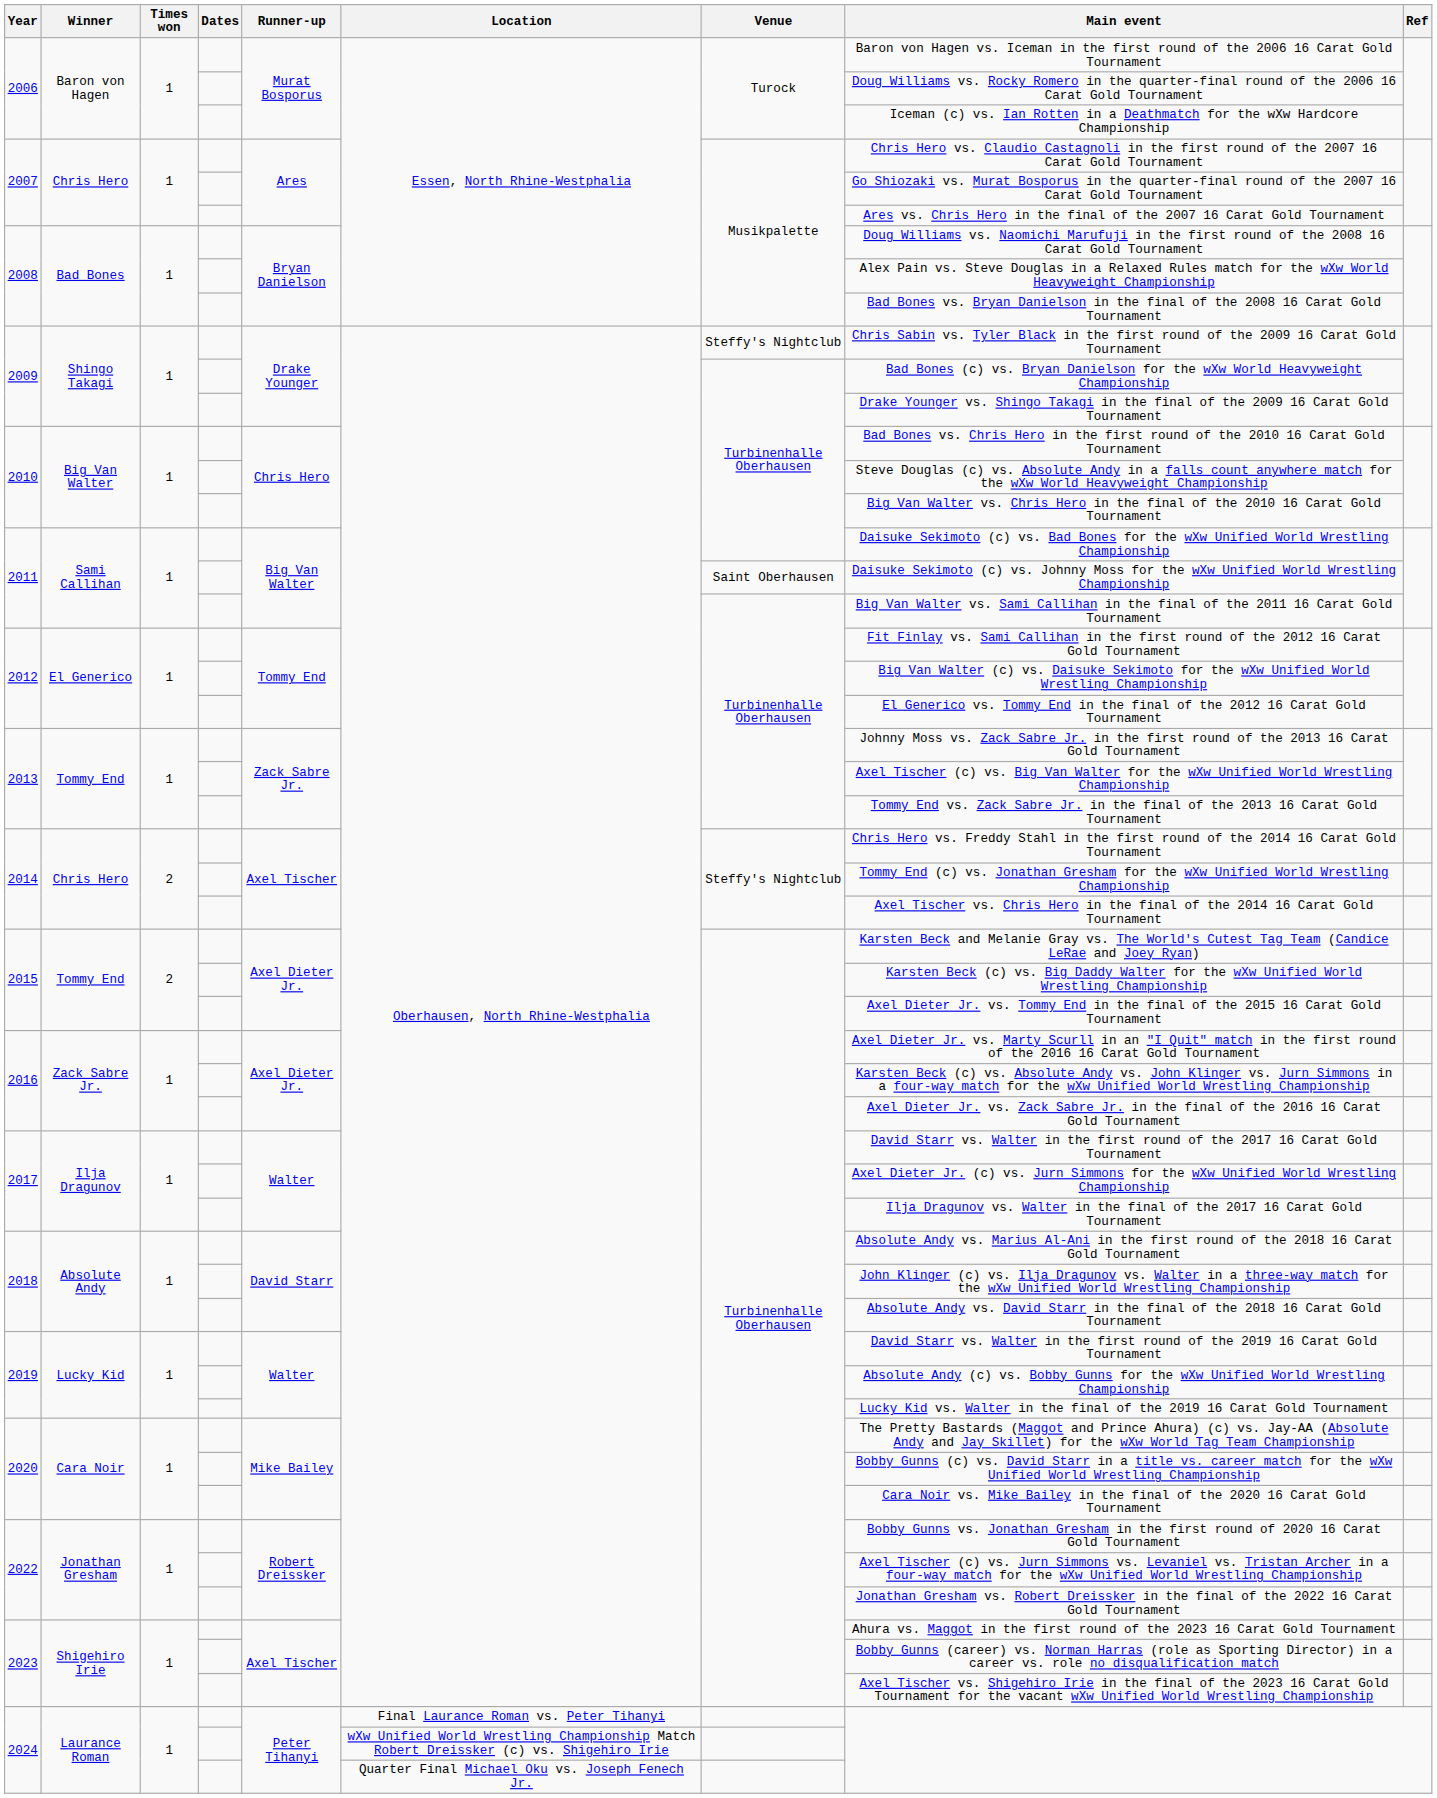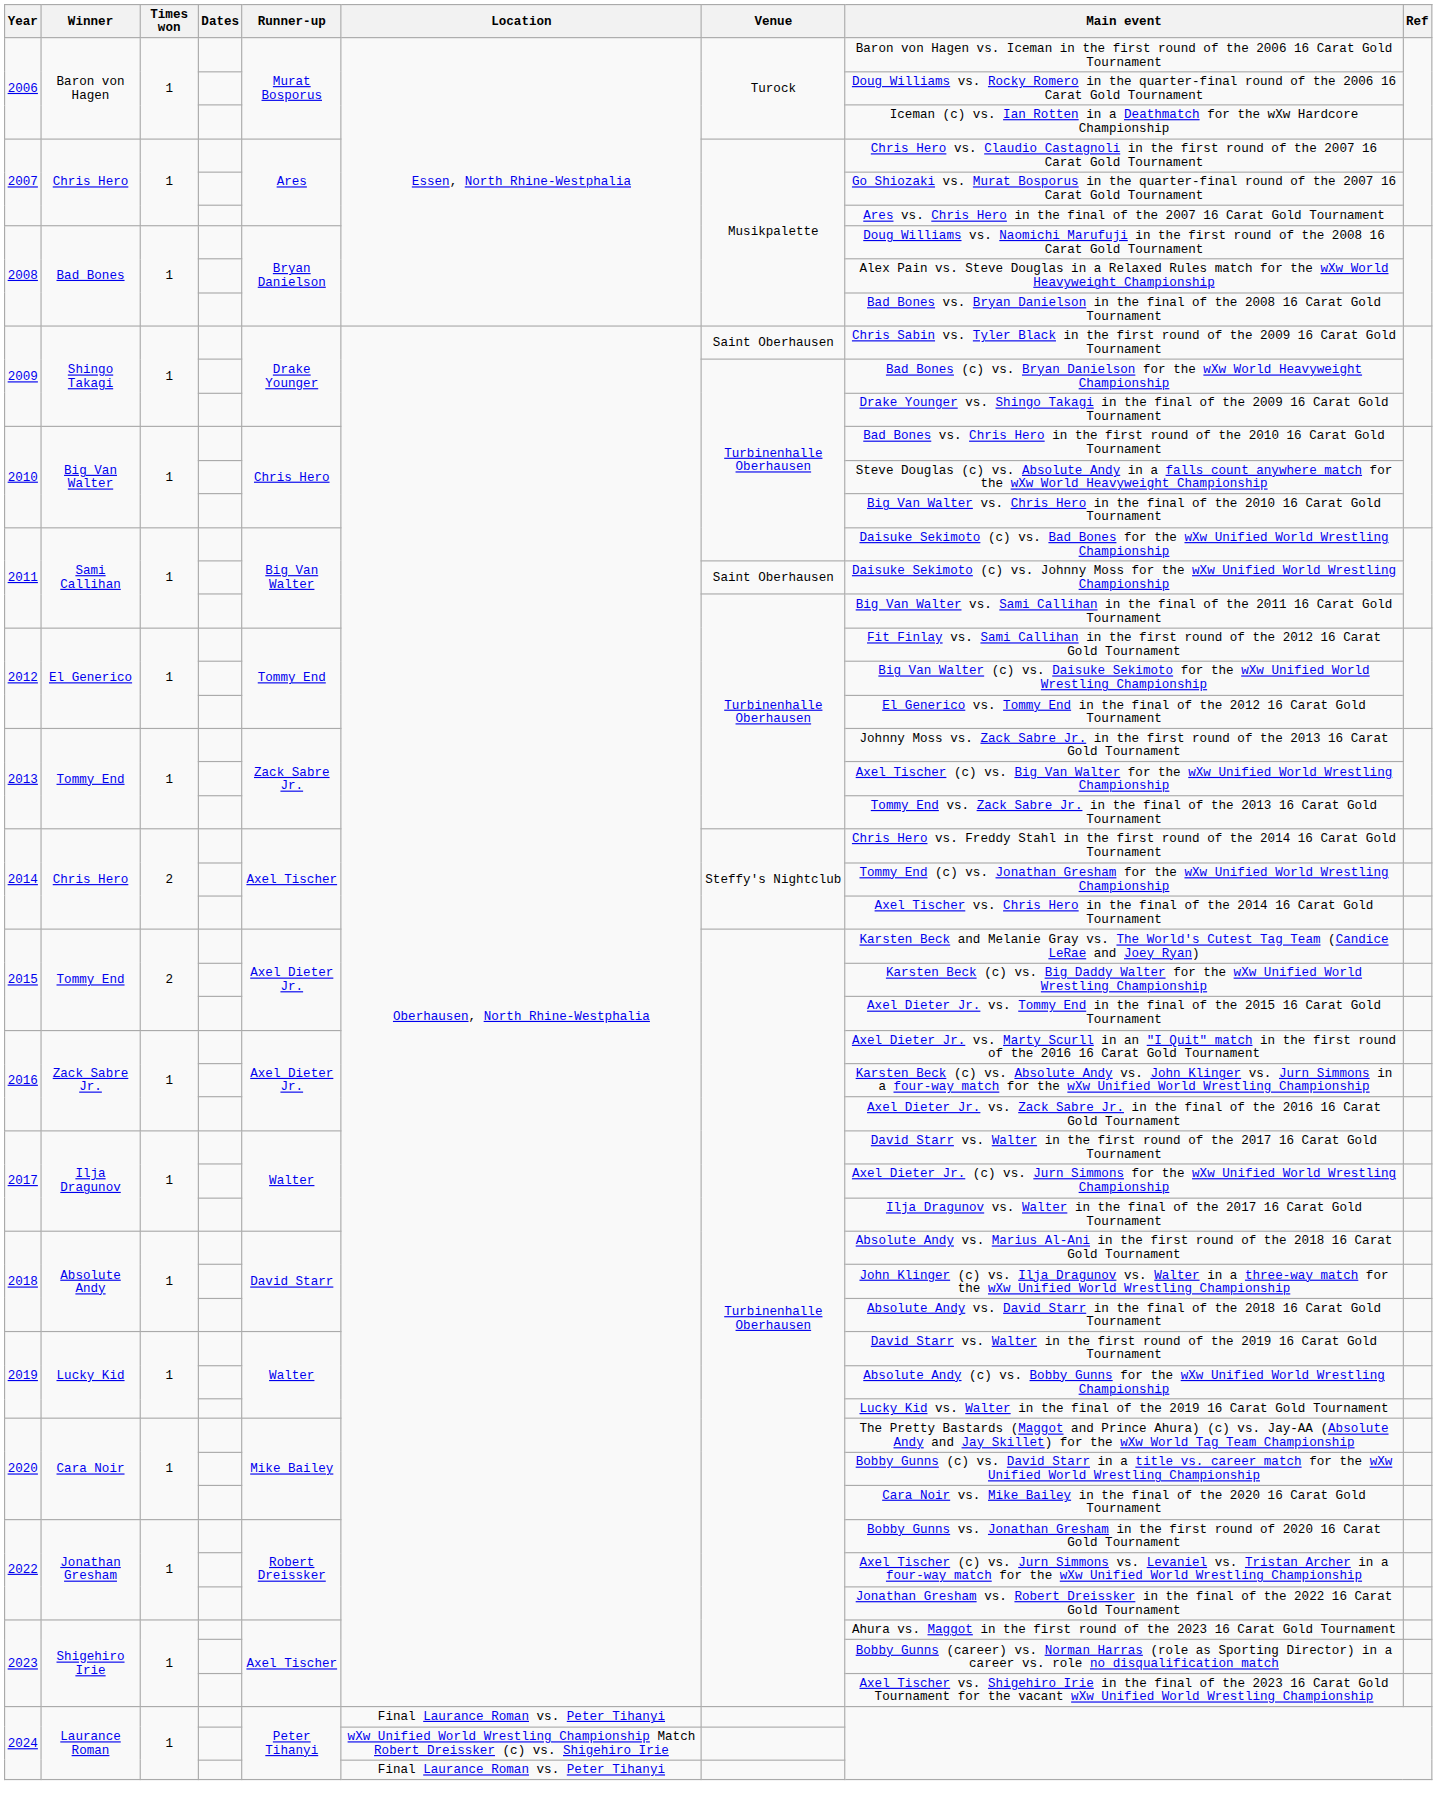(773, 343) Steffy's Nightclub -> (773, 343) Saint Oberhausen
(521, 1777) Quarter Final Michael Oku vs. Joseph Fenech Jr. -> (521, 1770) Final Laurance Roman vs. Peter Tihanyi
